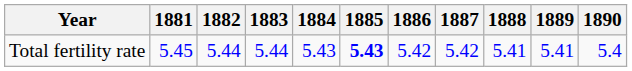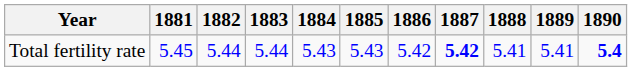(367, 50) bold -> (367, 50) normal
(462, 50) normal -> (462, 50) bold
(610, 50) normal -> (610, 50) bold
